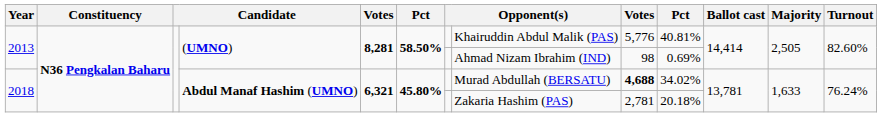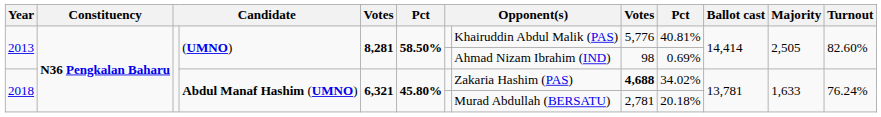(532, 79) Murad Abdullah (BERSATU) -> (514, 79) Zakaria Hashim (PAS)
(514, 101) Zakaria Hashim (PAS) -> (532, 101) Murad Abdullah (BERSATU)
